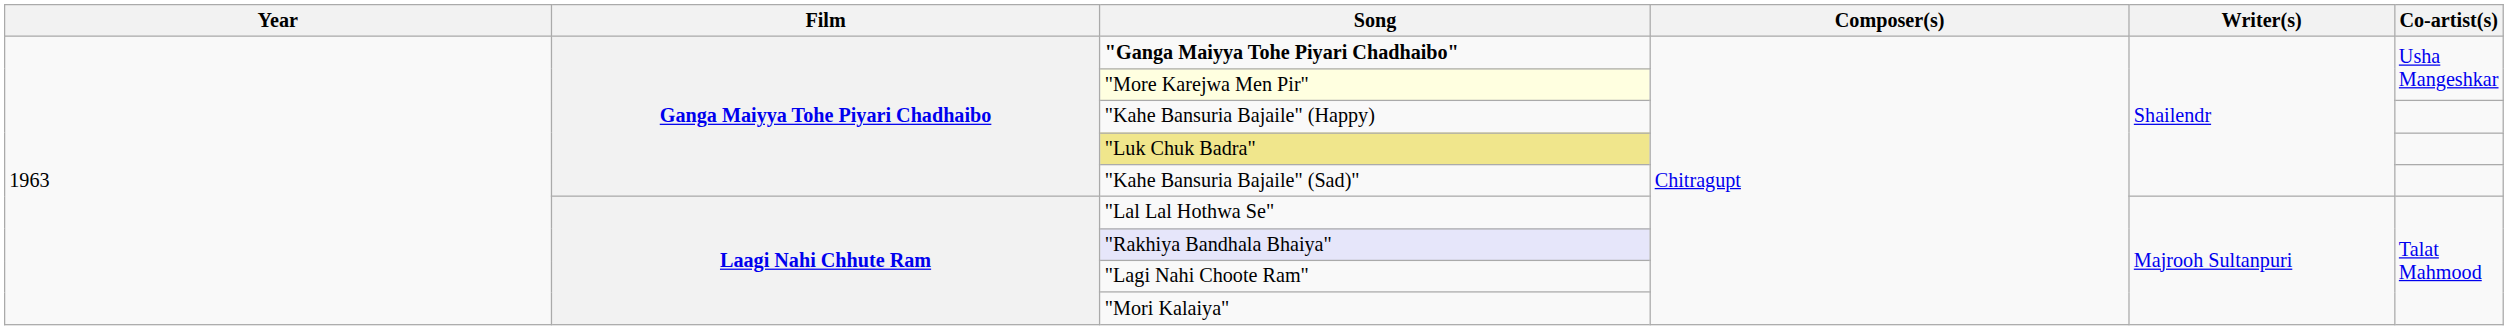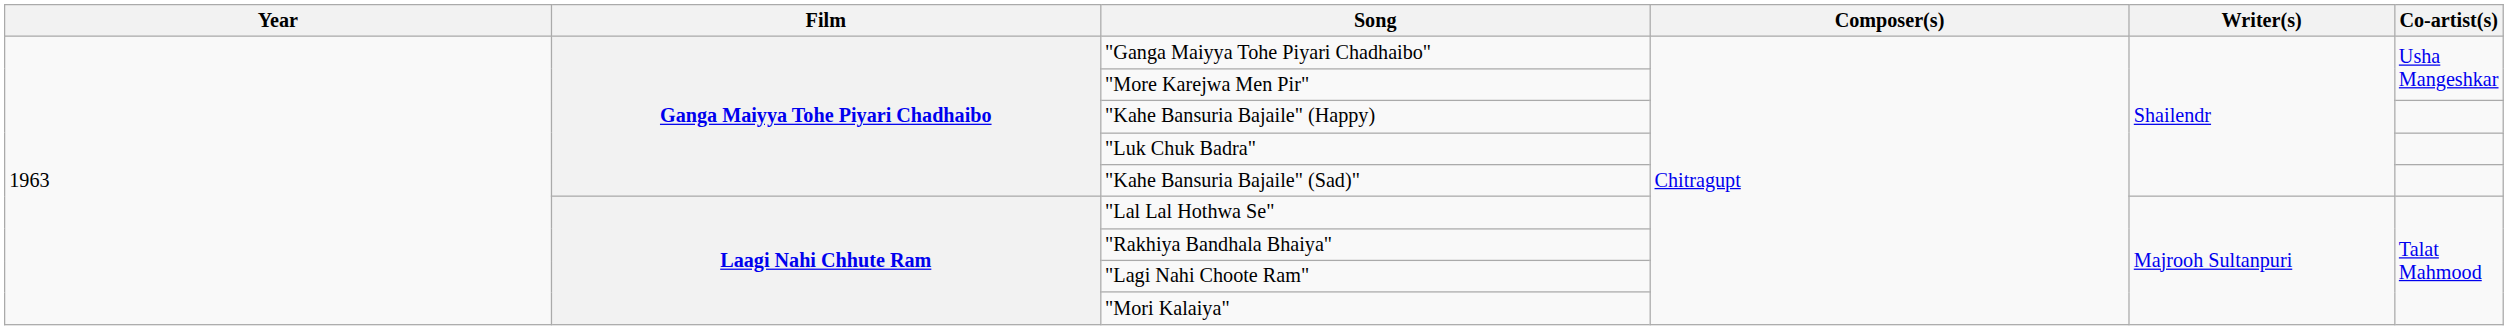(1282, 52) bold -> (1268, 52) normal
(1207, 84) lightyellow background -> (1207, 84) no background
(1180, 148) khaki background -> (1181, 148) no background
(1218, 244) lavender background -> (1219, 244) no background
